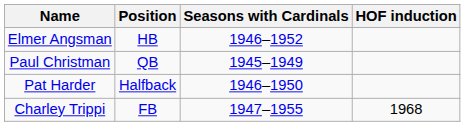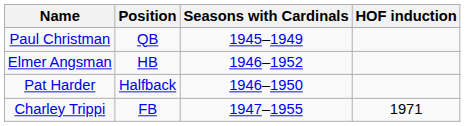rows swapped: (60, 39) <-> (60, 62)
(406, 109) 1968 -> (406, 109) 1971
